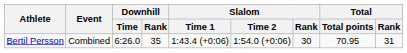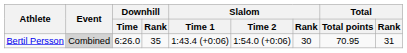(89, 41) no background -> (89, 41) lightgrey background
